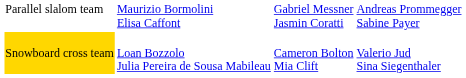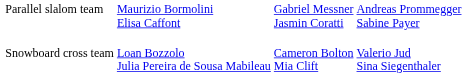(60, 53) gold background -> (60, 53) no background
